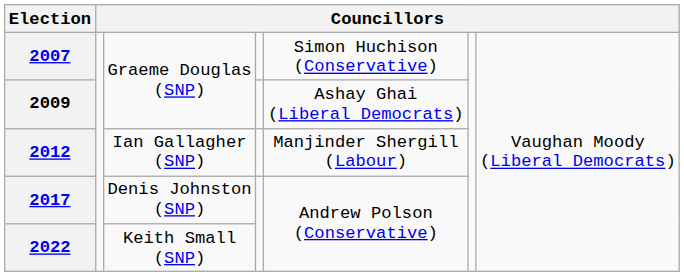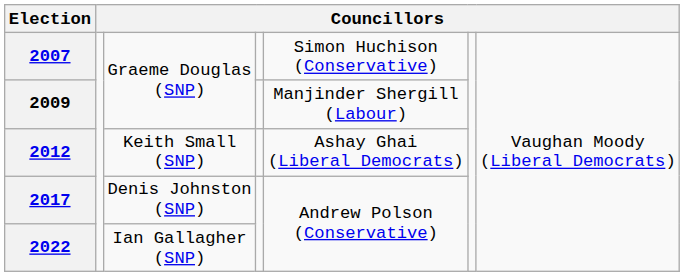(366, 104) Ashay Ghai (Liberal Democrats) -> (366, 104) Manjinder Shergill (Labour)
(180, 152) Ian Gallagher (SNP) -> (180, 152) Keith Small (SNP)
(366, 152) Manjinder Shergill (Labour) -> (366, 152) Ashay Ghai (Liberal Democrats)
(180, 248) Keith Small (SNP) -> (180, 248) Ian Gallagher (SNP)
